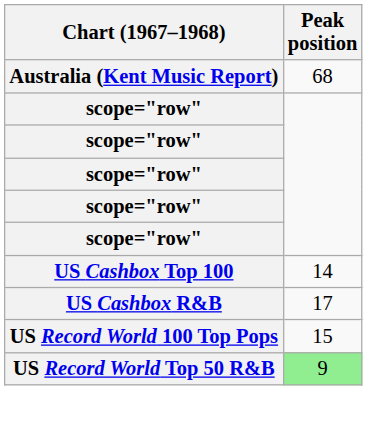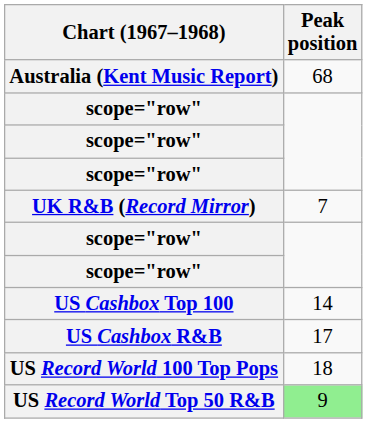+ row: (144, 206)
(323, 336) 15 -> (323, 368) 18
